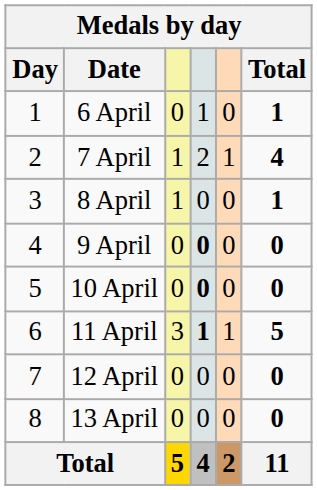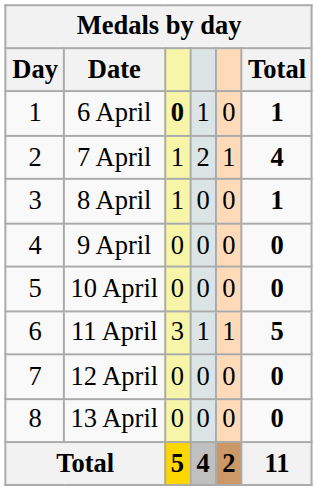(177, 113) normal -> (177, 113) bold
(203, 244) bold -> (203, 244) normal
(203, 288) bold -> (203, 288) normal
(203, 332) bold -> (203, 332) normal
